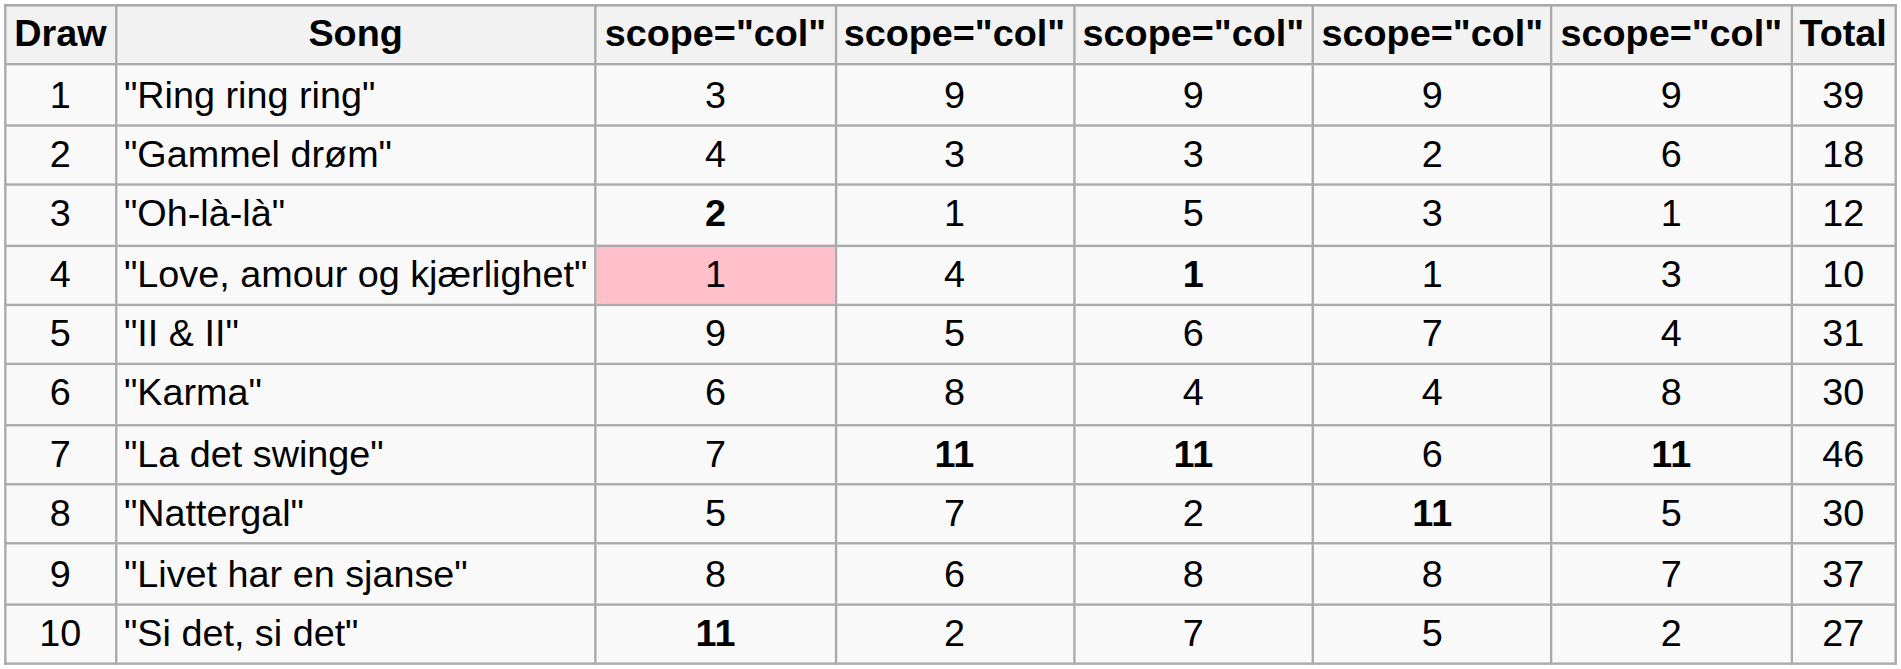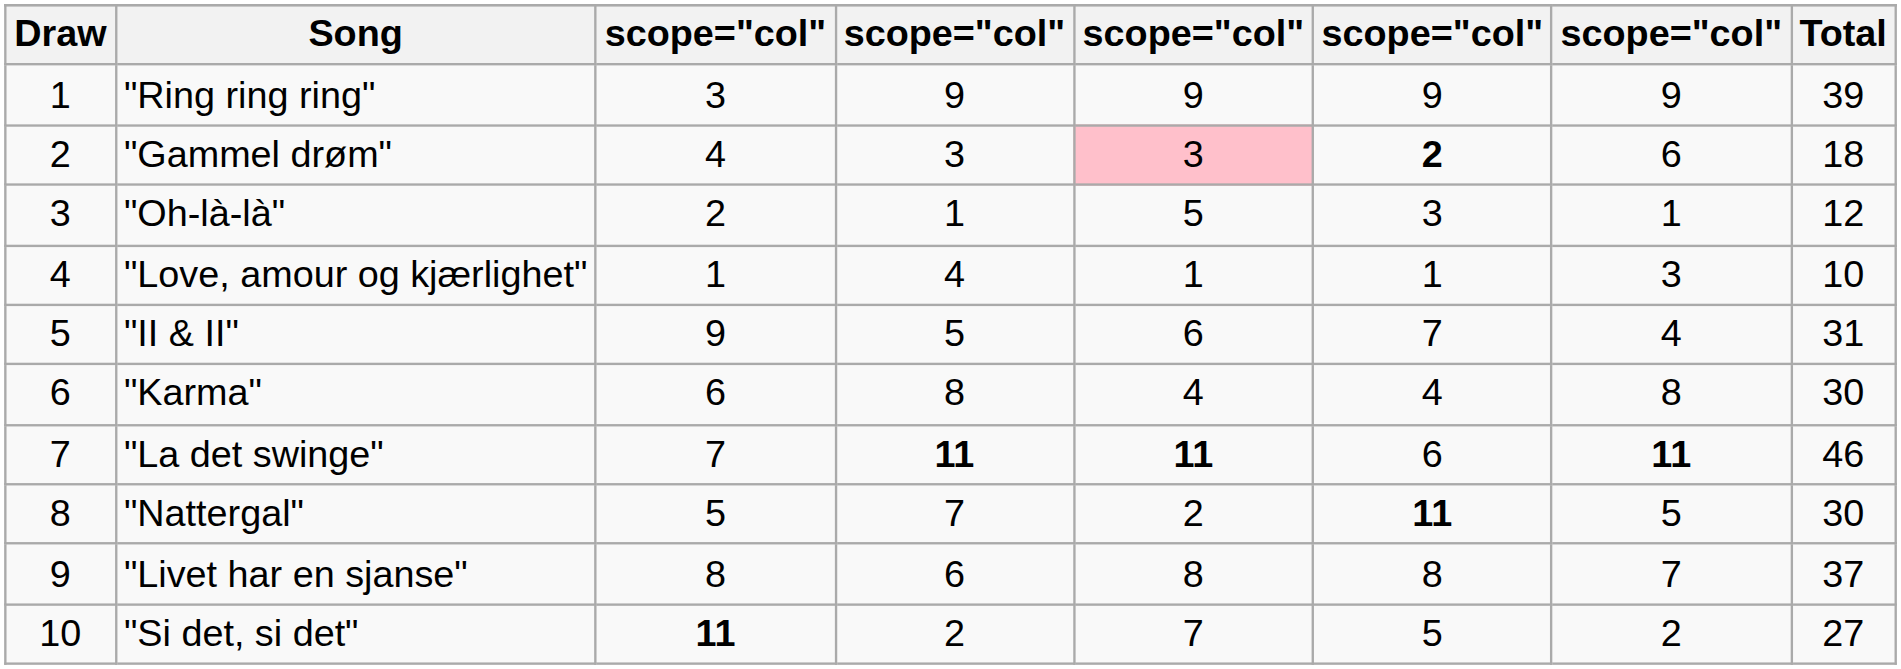(1193, 154) no background -> (1193, 154) pink background
(1432, 154) normal -> (1432, 154) bold
(715, 214) bold -> (715, 214) normal
(715, 273) pink background -> (715, 273) no background
(1193, 273) bold -> (1193, 273) normal
